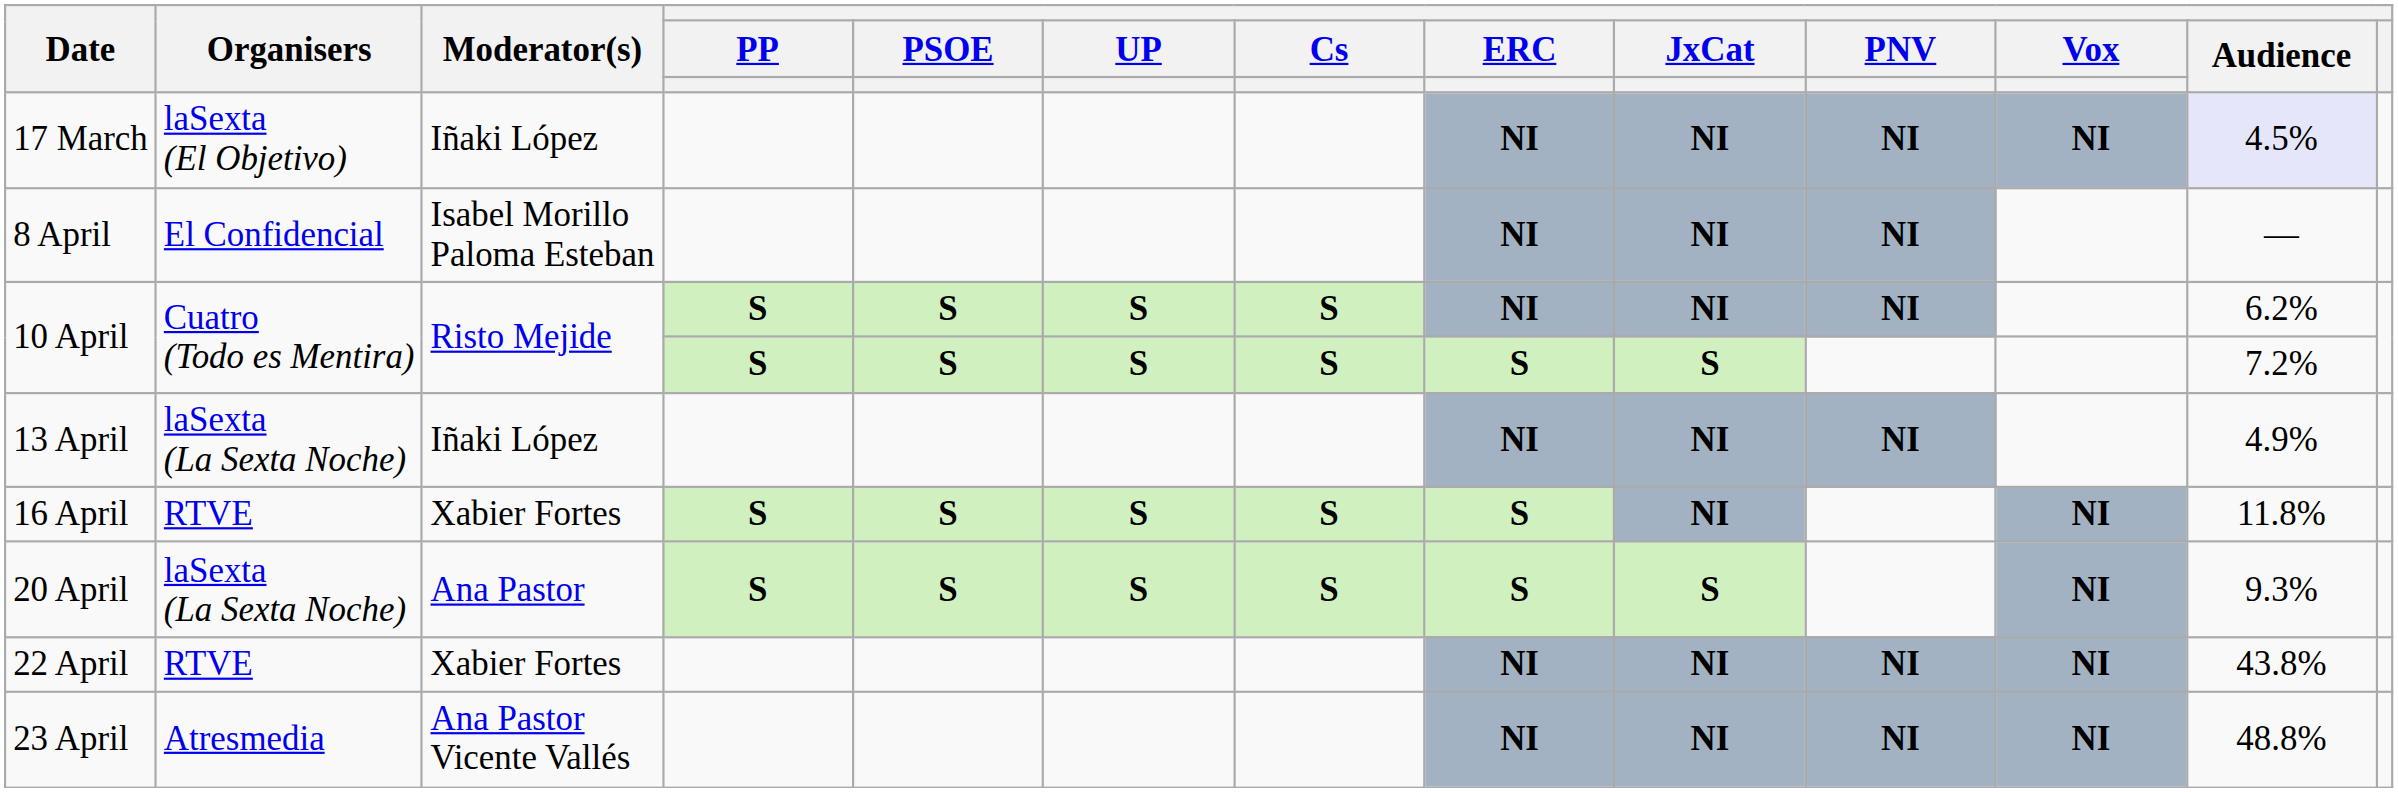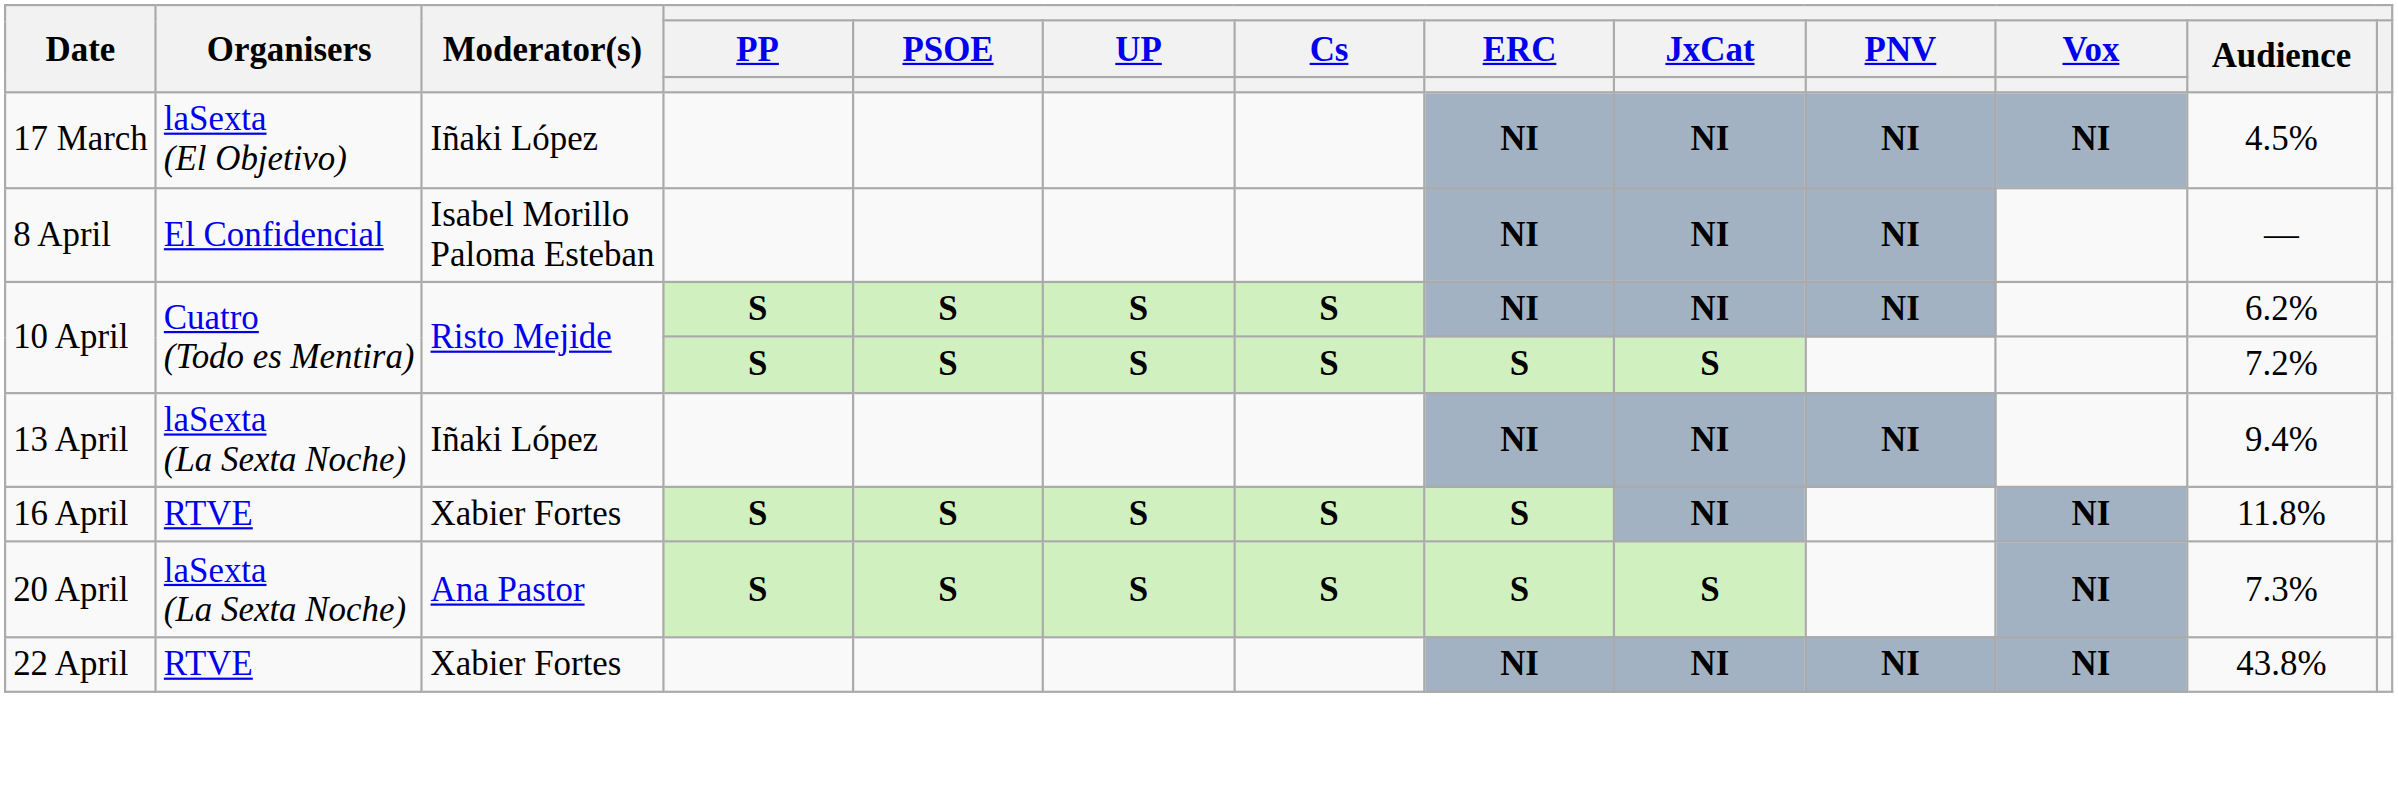(2281, 139) lavender background -> (2281, 139) no background
(2281, 439) 4.9% -> (2281, 439) 9.4%
(2281, 588) 9.3% -> (2281, 588) 7.3%
- row: (71, 738)
